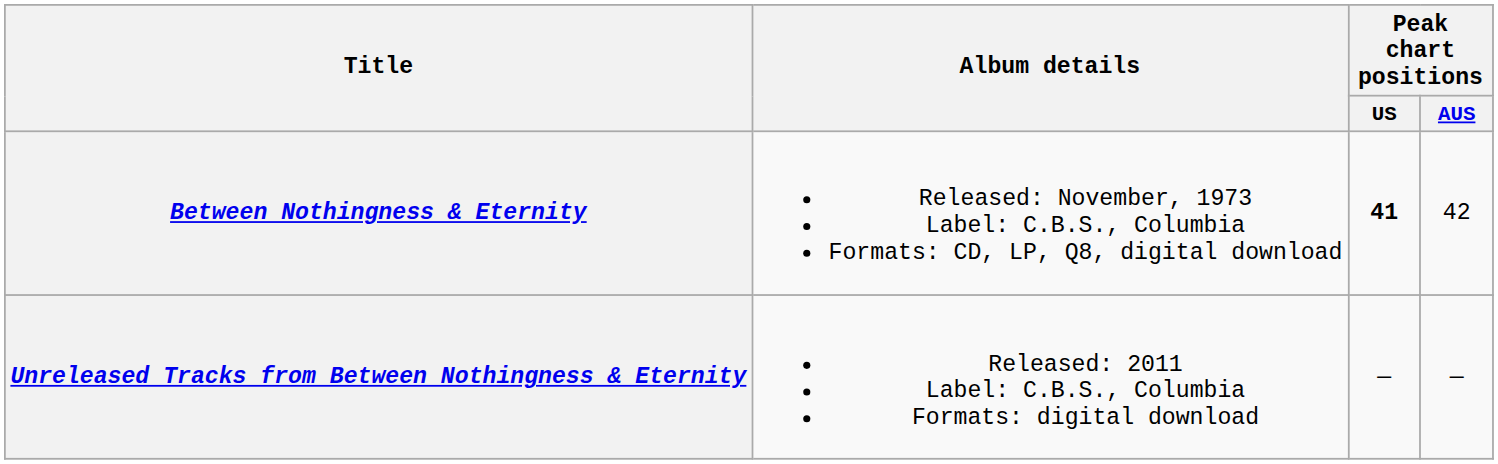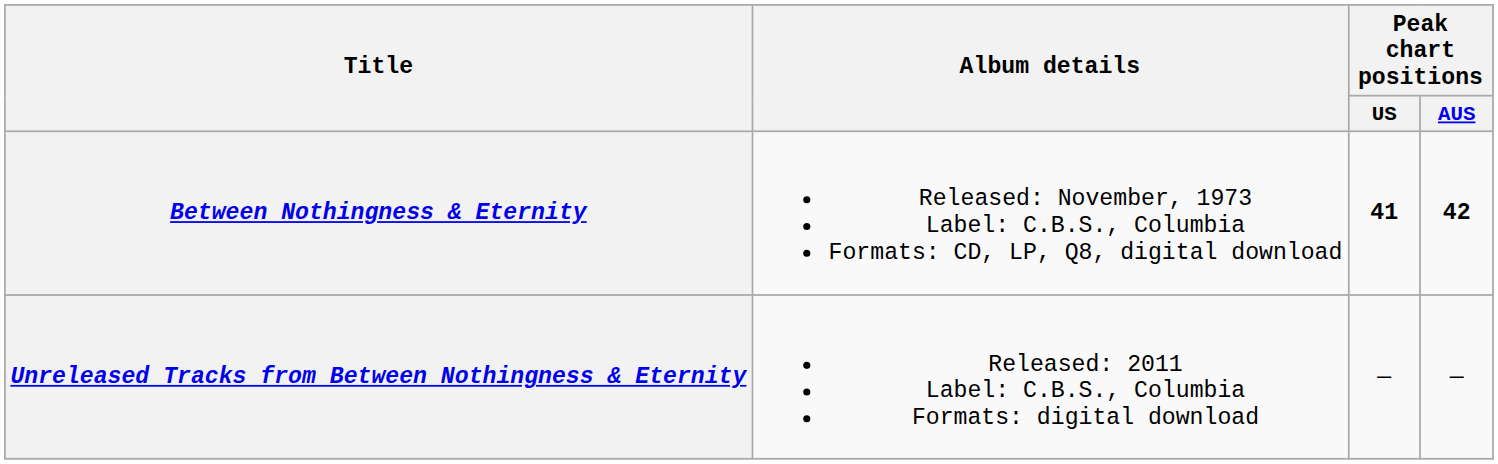(1457, 213) normal -> (1457, 213) bold
